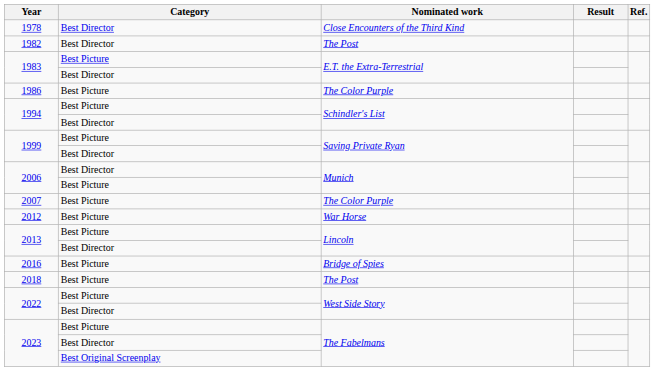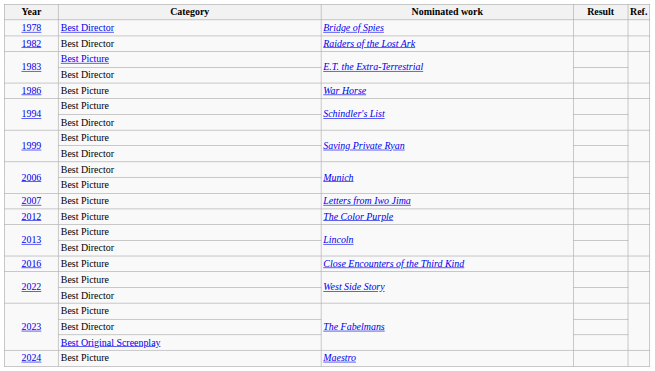(394, 28) Close Encounters of the Third Kind -> (354, 28) Bridge of Spies
(341, 43) The Post -> (369, 43) Raiders of the Lost Ark
(358, 91) The Color Purple -> (345, 91) War Horse
(358, 201) The Color Purple -> (367, 201) Letters from Iwo Jima
(345, 216) War Horse -> (358, 216) The Color Purple
(354, 264) Bridge of Spies -> (394, 264) Close Encounters of the Third Kind
- row: (31, 279)
+ row: (31, 358)
